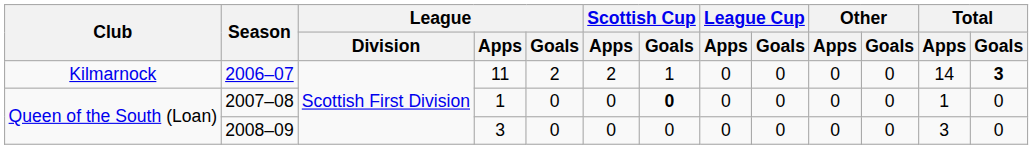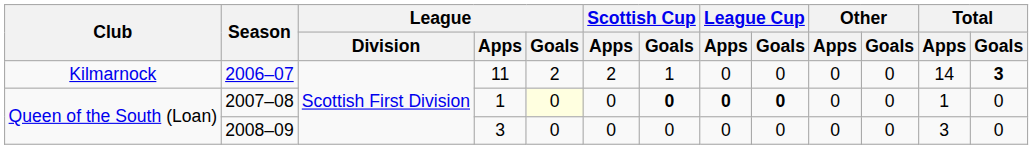(555, 102) no background -> (555, 102) lightyellow background
(726, 102) normal -> (726, 102) bold
(780, 102) normal -> (780, 102) bold
